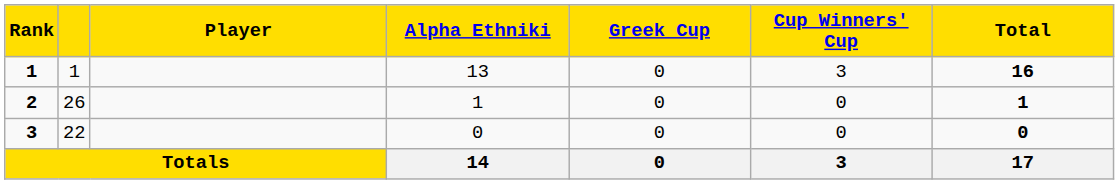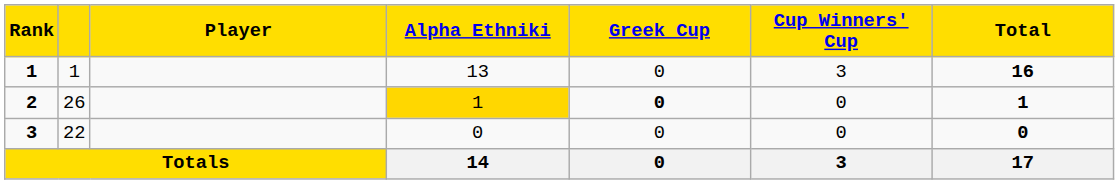(478, 103) no background -> (478, 103) gold background
(659, 103) normal -> (659, 103) bold
